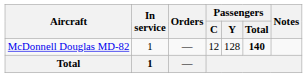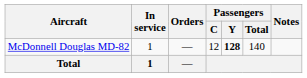(232, 47) normal -> (232, 47) bold
(257, 47) bold -> (257, 47) normal
